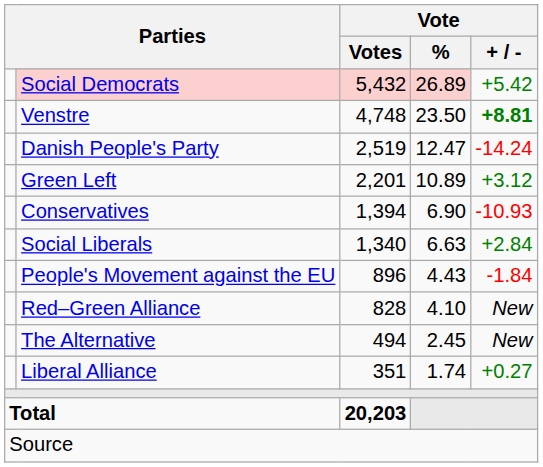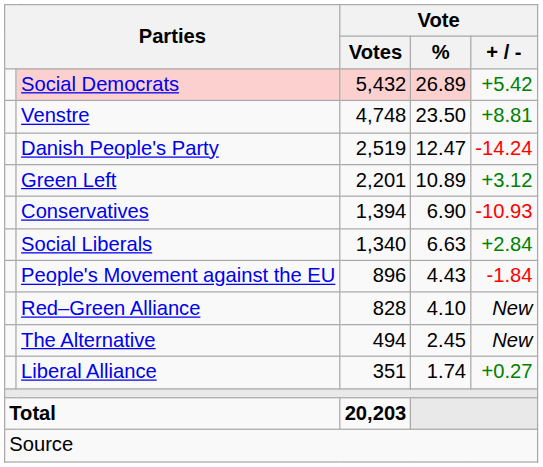(507, 116) bold -> (507, 116) normal
